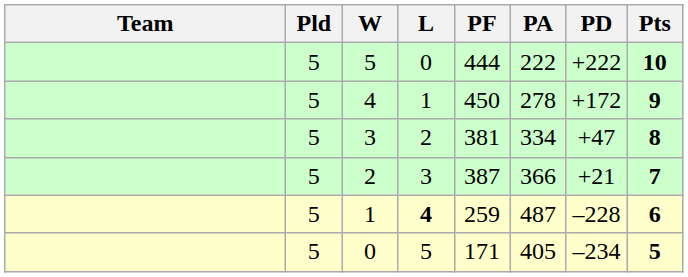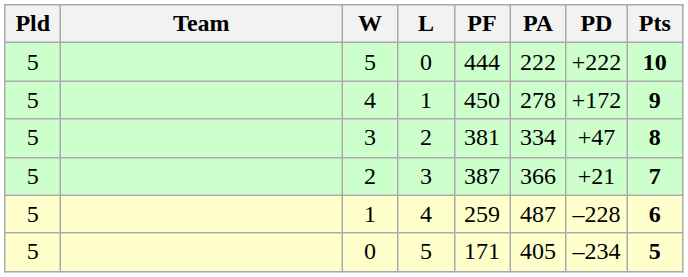columns swapped: (145, 23) <-> (314, 23)
(426, 213) bold -> (426, 213) normal
